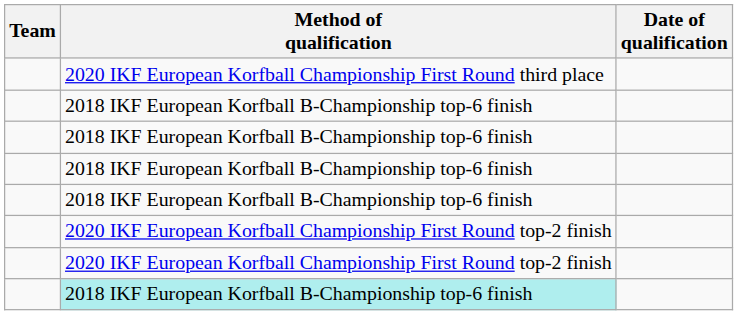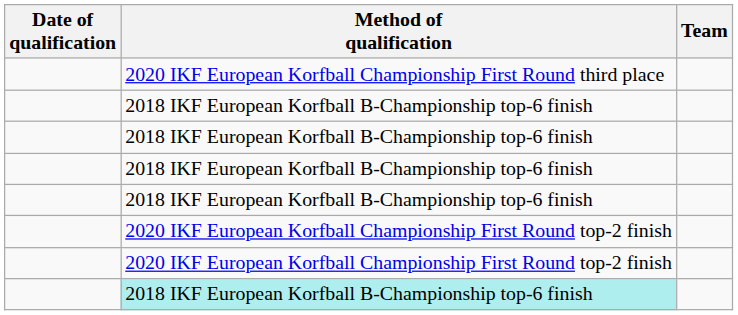columns swapped: (33, 31) <-> (674, 31)
